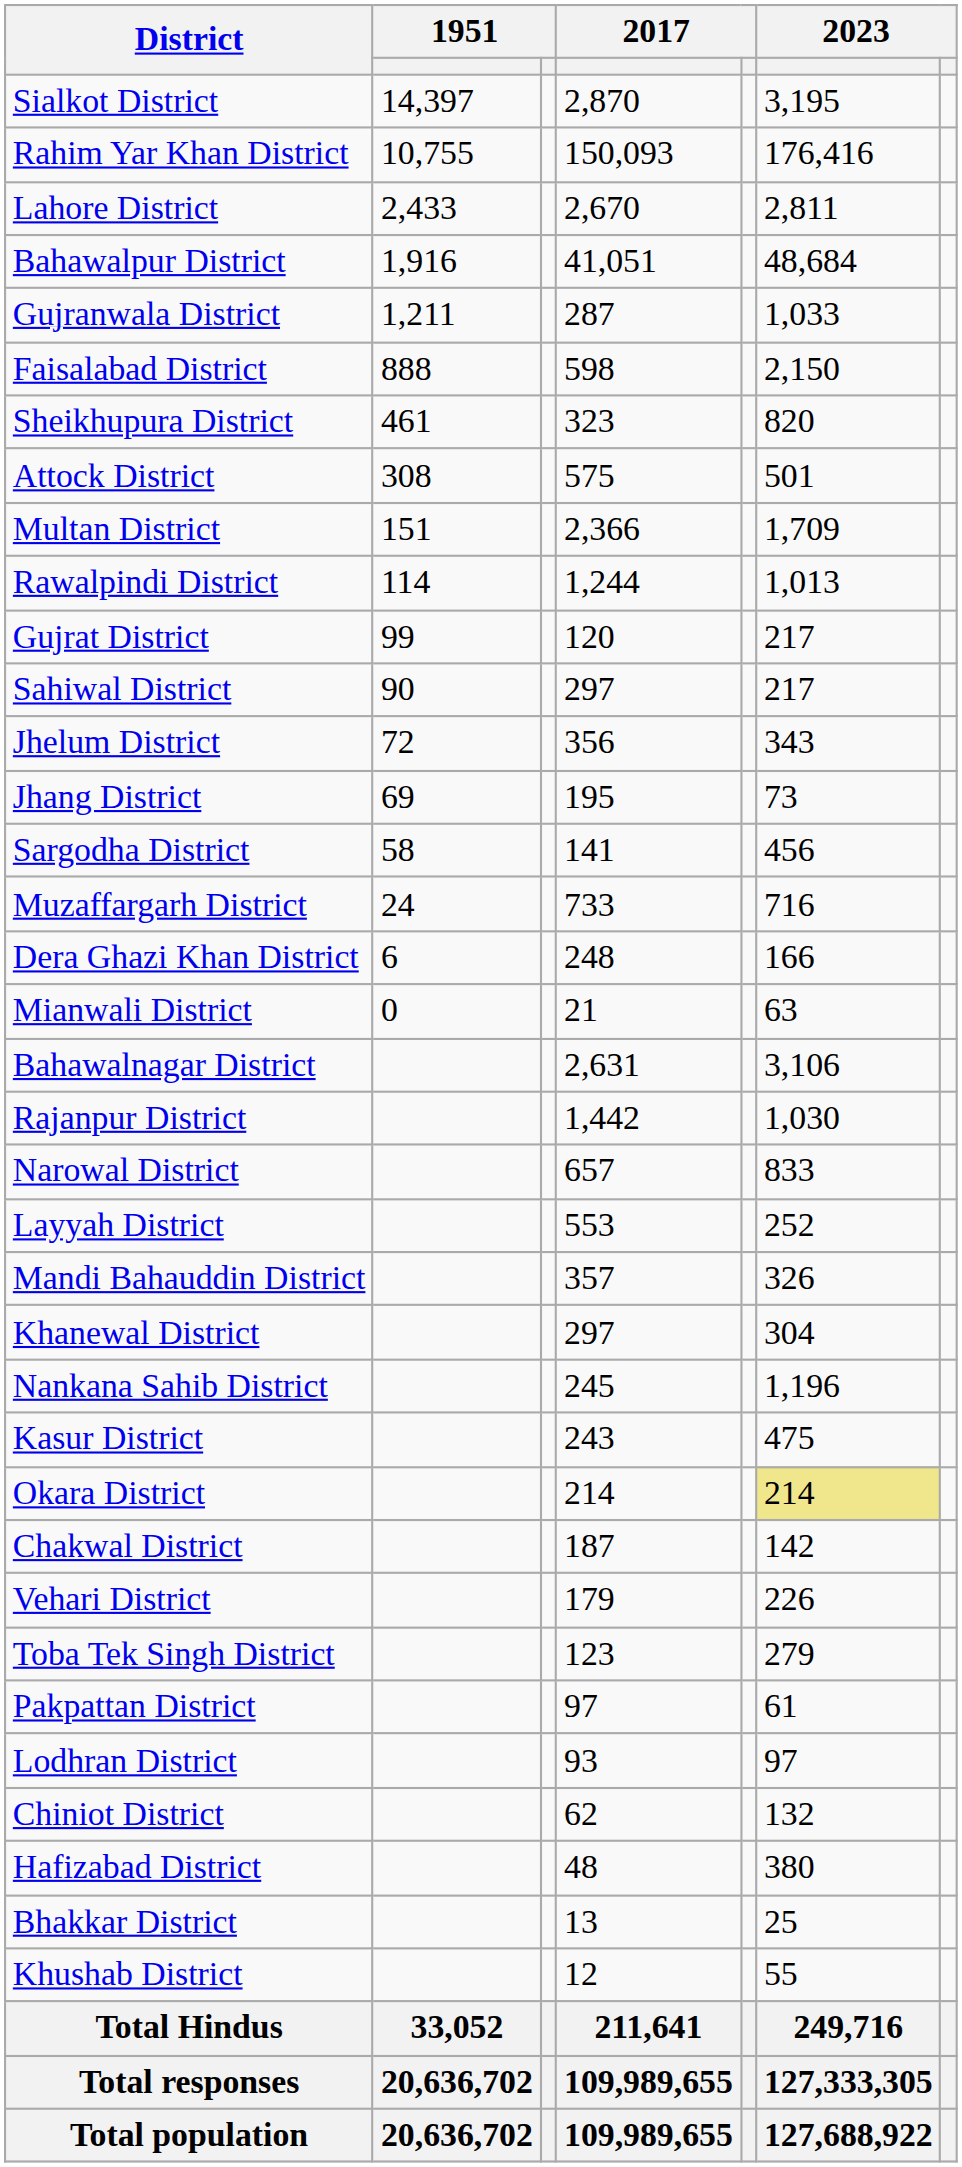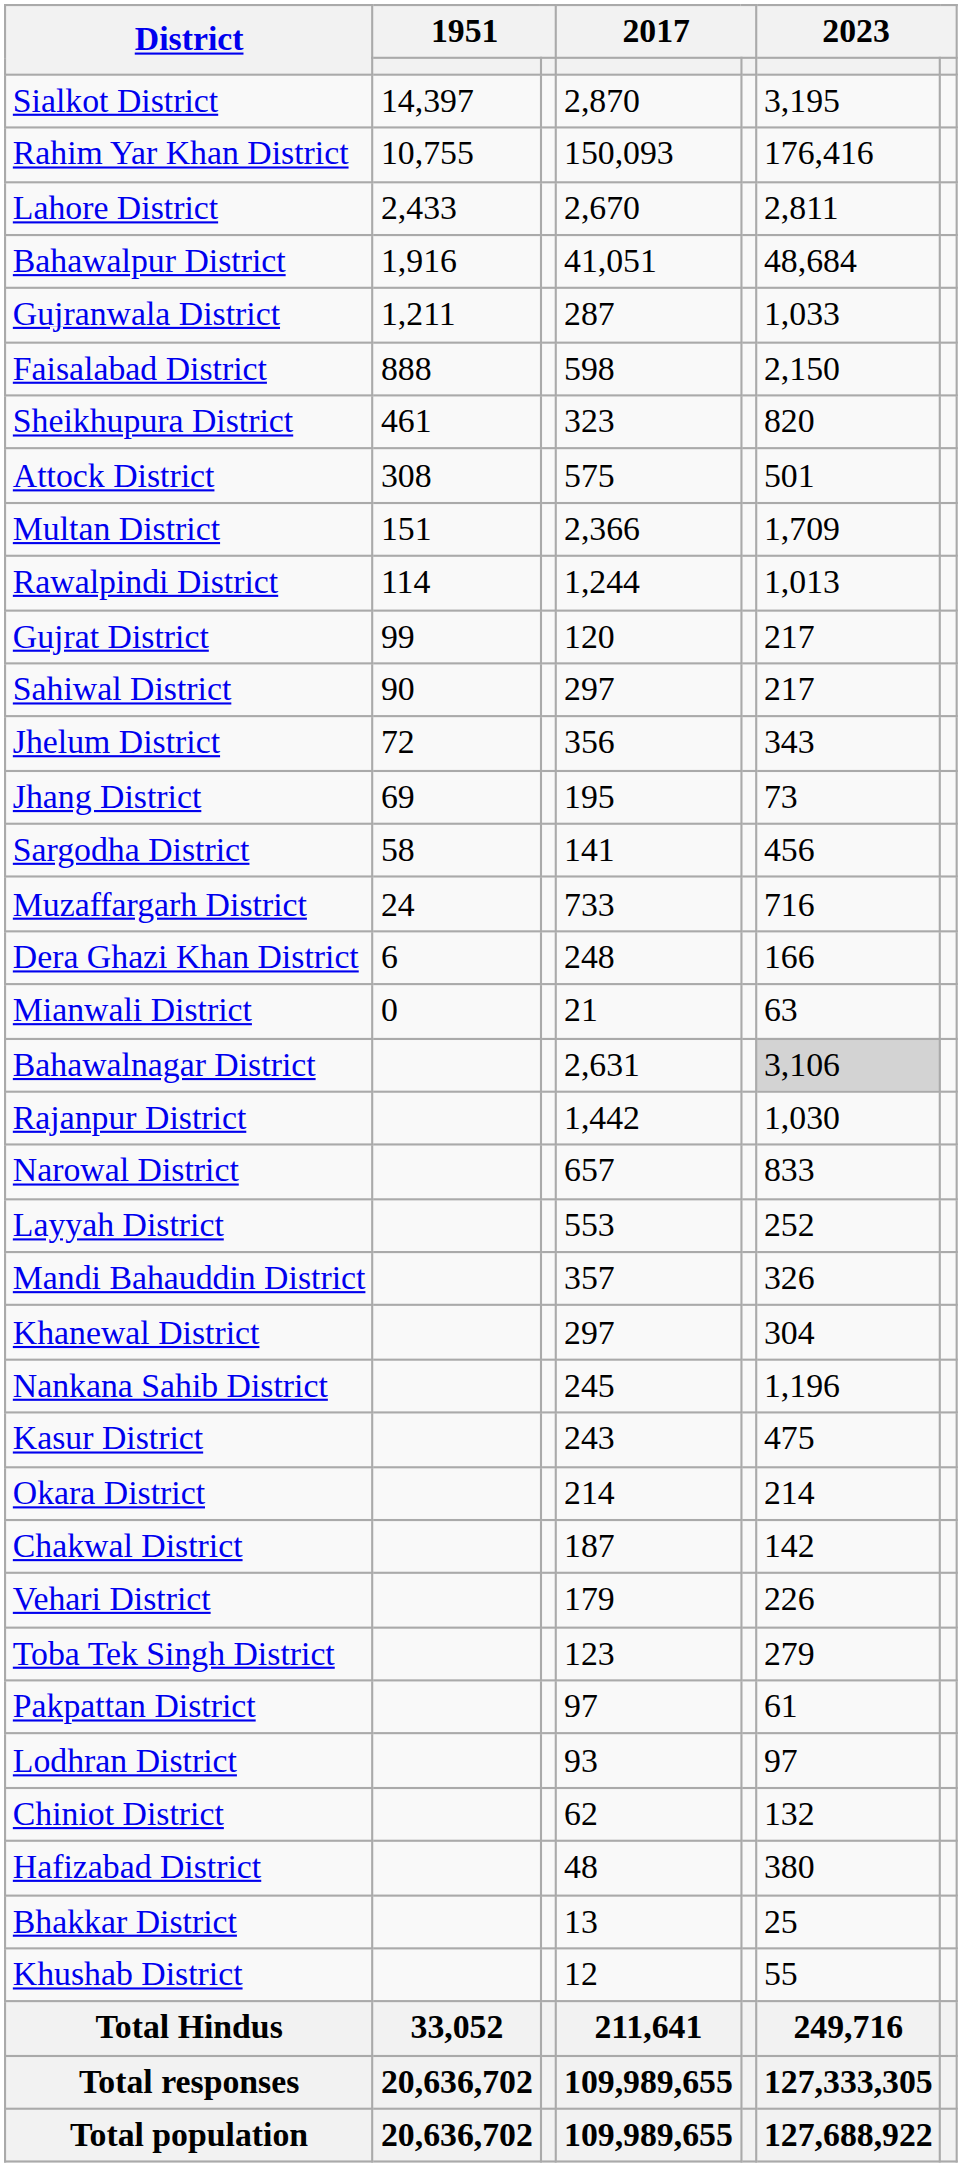(802, 1064) no background -> (802, 1064) lightgrey background
(789, 1492) khaki background -> (789, 1492) no background
